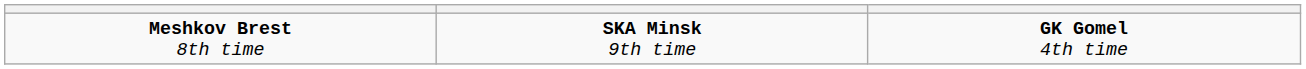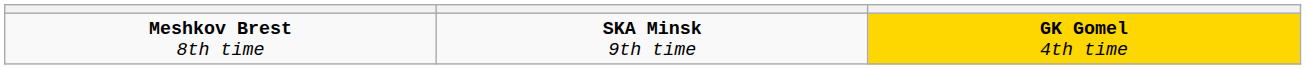(1084, 39) no background -> (1084, 39) gold background
